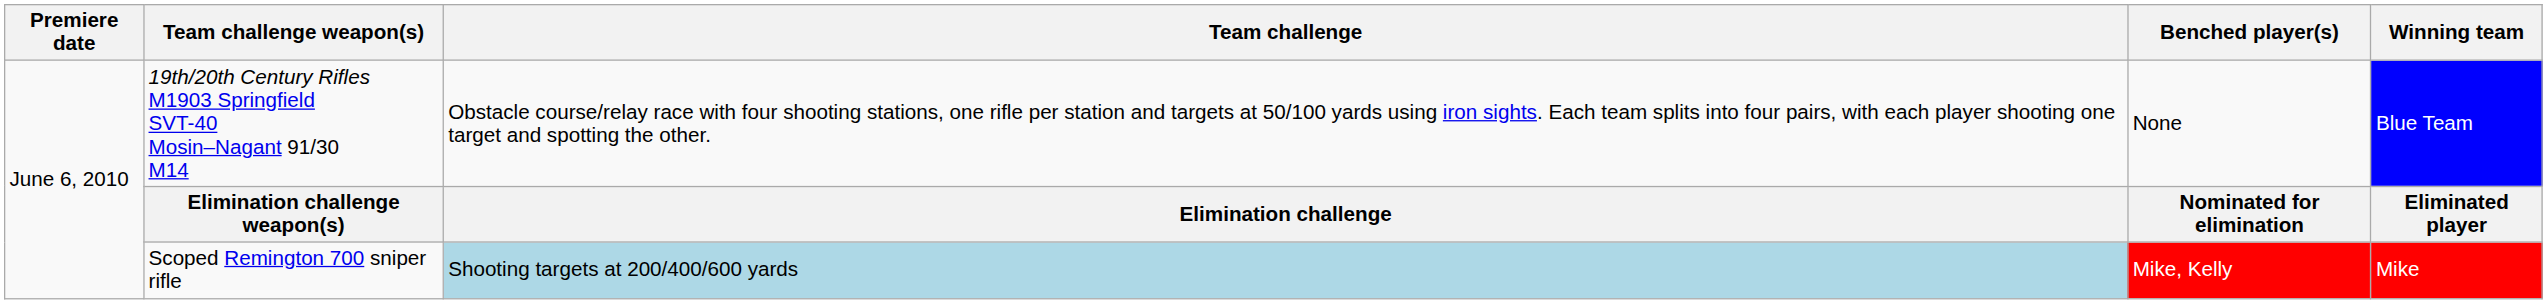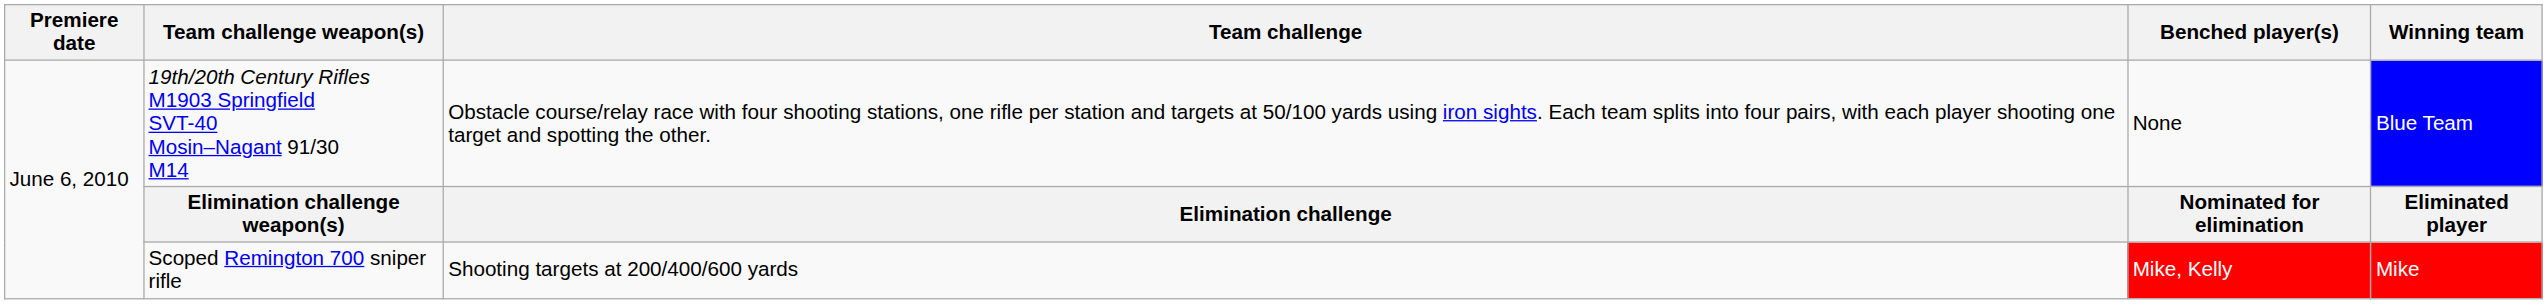(623, 269) lightblue background -> (623, 269) no background
